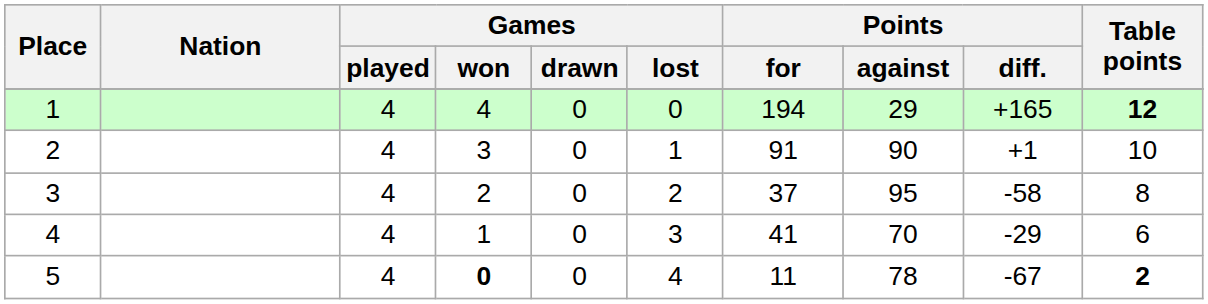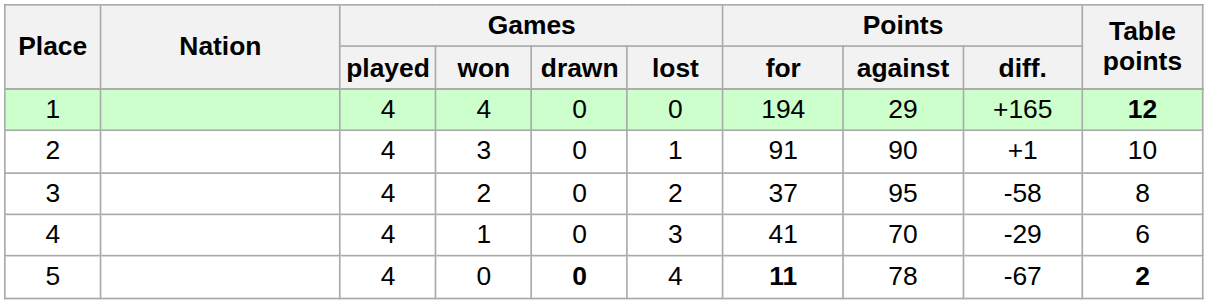(484, 276) bold -> (484, 276) normal
(580, 276) normal -> (580, 276) bold
(783, 276) normal -> (783, 276) bold
